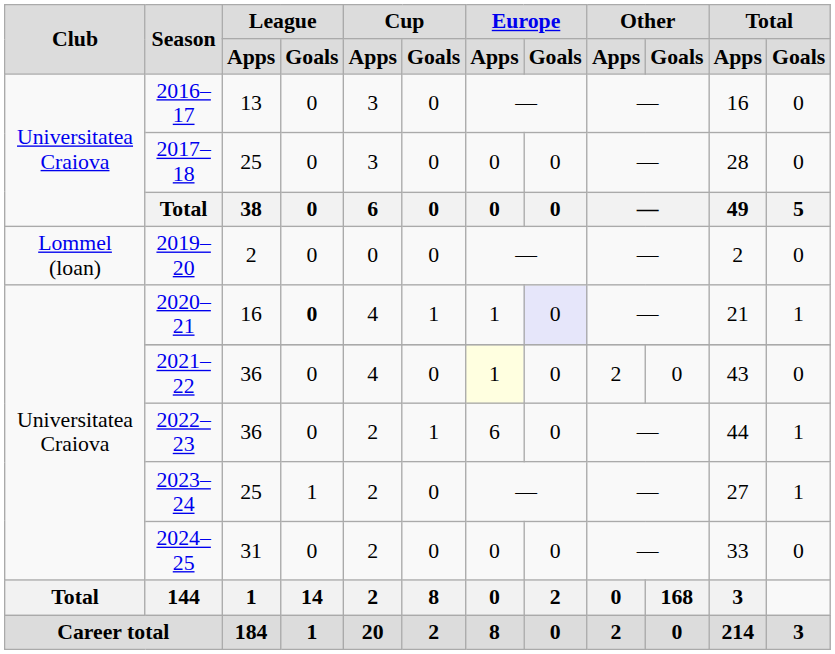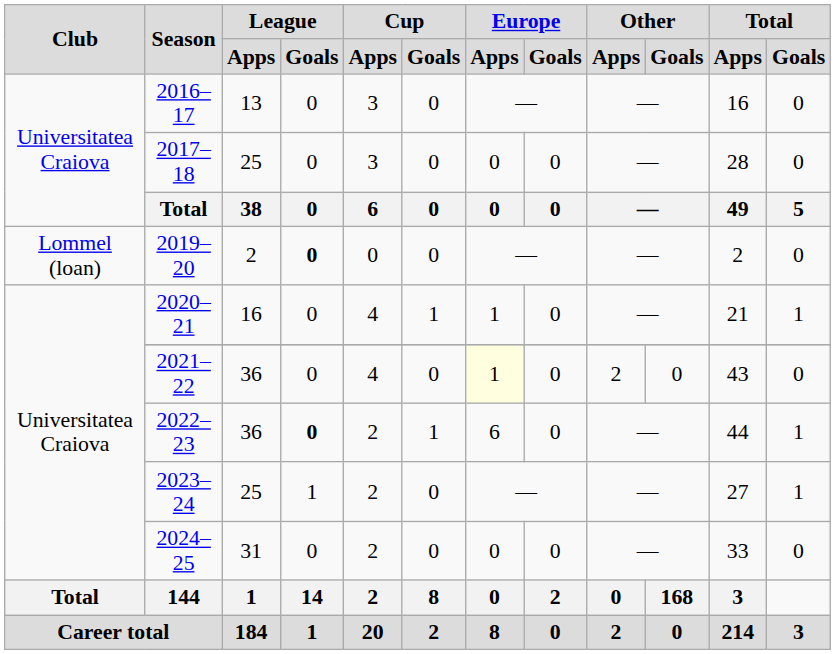(312, 255) normal -> (312, 255) bold
(312, 314) bold -> (312, 314) normal
(555, 314) lavender background -> (555, 314) no background
(312, 432) normal -> (312, 432) bold
